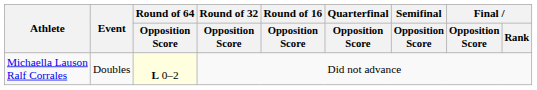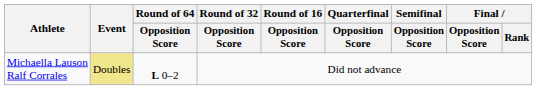(112, 69) no background -> (112, 69) khaki background
(165, 75) lightyellow background -> (165, 75) no background
